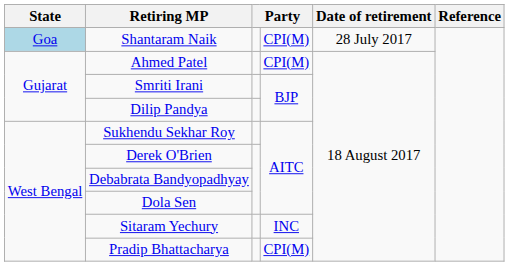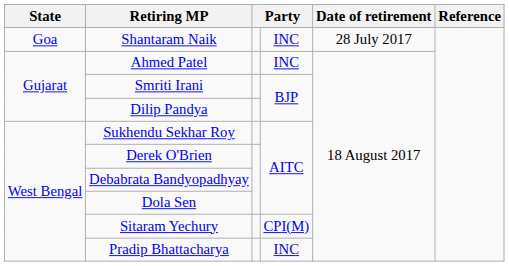(45, 39) lightblue background -> (45, 39) no background
(286, 39) CPI(M) -> (286, 39) INC
(286, 62) CPI(M) -> (286, 62) INC
(286, 226) INC -> (286, 226) CPI(M)
(286, 249) CPI(M) -> (286, 249) INC
